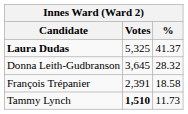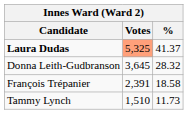(138, 48) no background -> (138, 48) lightsalmon background
(138, 100) bold -> (138, 100) normal
